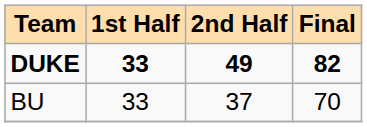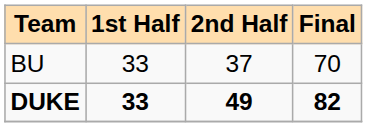rows swapped: (45, 63) <-> (27, 102)
